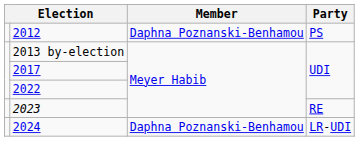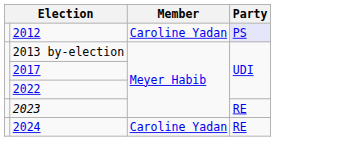(217, 33) Daphna Poznanski-Benhamou -> (178, 33) Caroline Yadan
(316, 33) no background -> (240, 33) lavender background
(217, 127) Daphna Poznanski-Benhamou -> (178, 127) Caroline Yadan
(330, 127) LR-UDI -> (240, 127) RE
